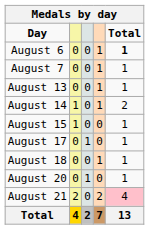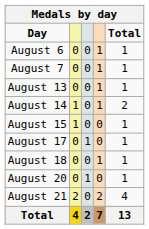(125, 51) bold -> (125, 51) normal
(125, 197) pink background -> (125, 197) no background
